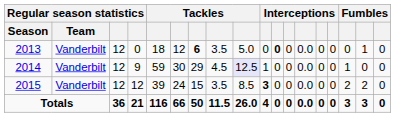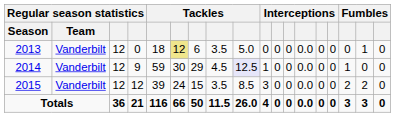(179, 49) no background -> (179, 49) khaki background
(197, 49) bold -> (197, 49) normal
(277, 49) bold -> (277, 49) normal
(266, 85) bold -> (266, 85) normal
